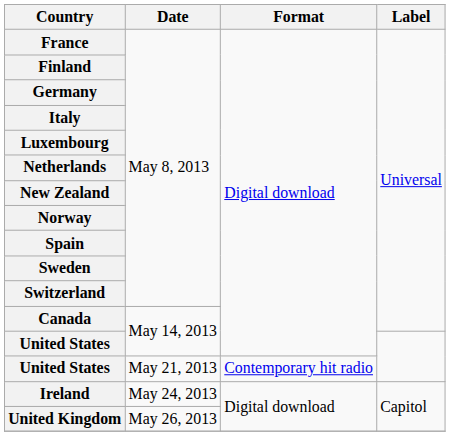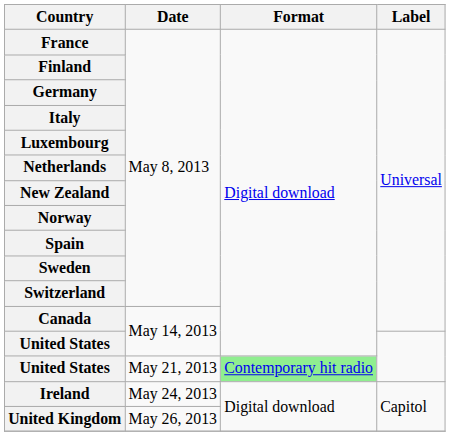(299, 368) no background -> (299, 368) lightgreen background
